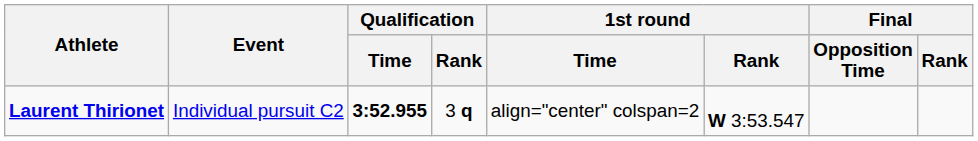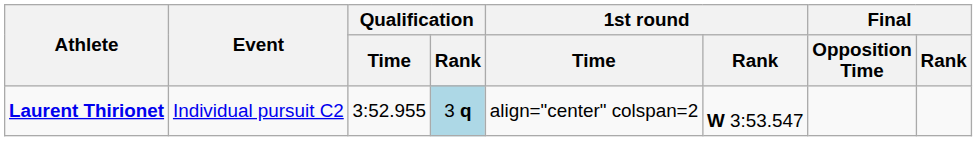(390, 111) bold -> (389, 111) normal
(459, 111) no background -> (458, 111) lightblue background
